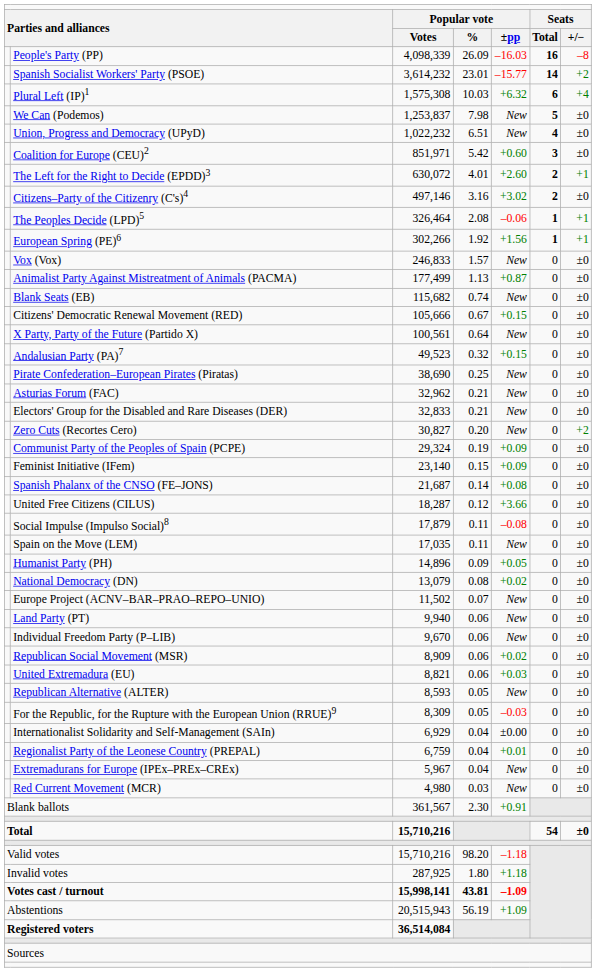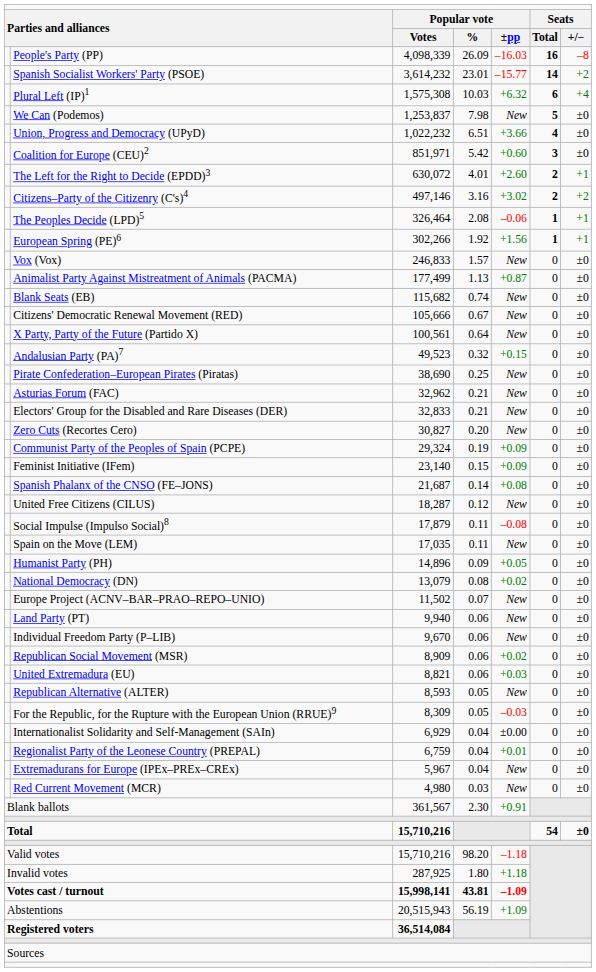(517, 133) New -> (513, 133) +3.66
(583, 196) ±0 -> (583, 196) +2
(513, 315) +0.15 -> (517, 315) New
(583, 430) +2 -> (583, 430) ±0
(513, 504) +3.66 -> (517, 504) New
